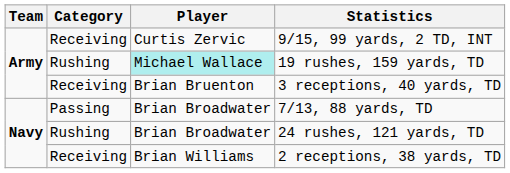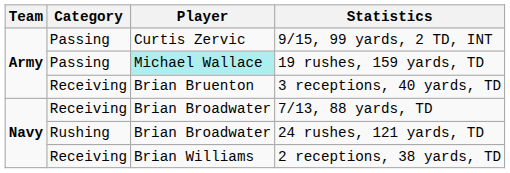(88, 40) Receiving -> (80, 40) Passing
(80, 63) Rushing -> (80, 63) Passing
(80, 110) Passing -> (88, 110) Receiving
